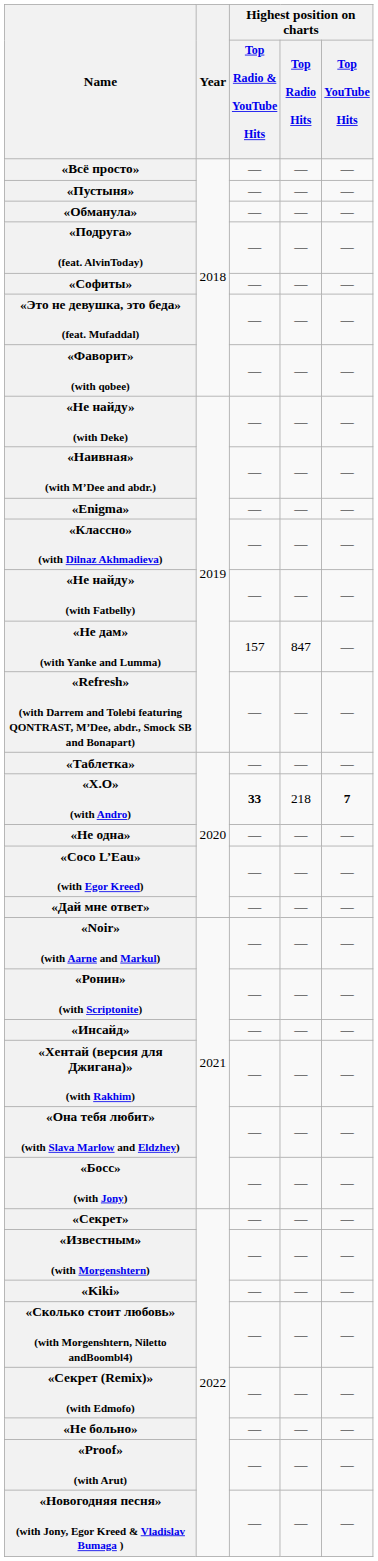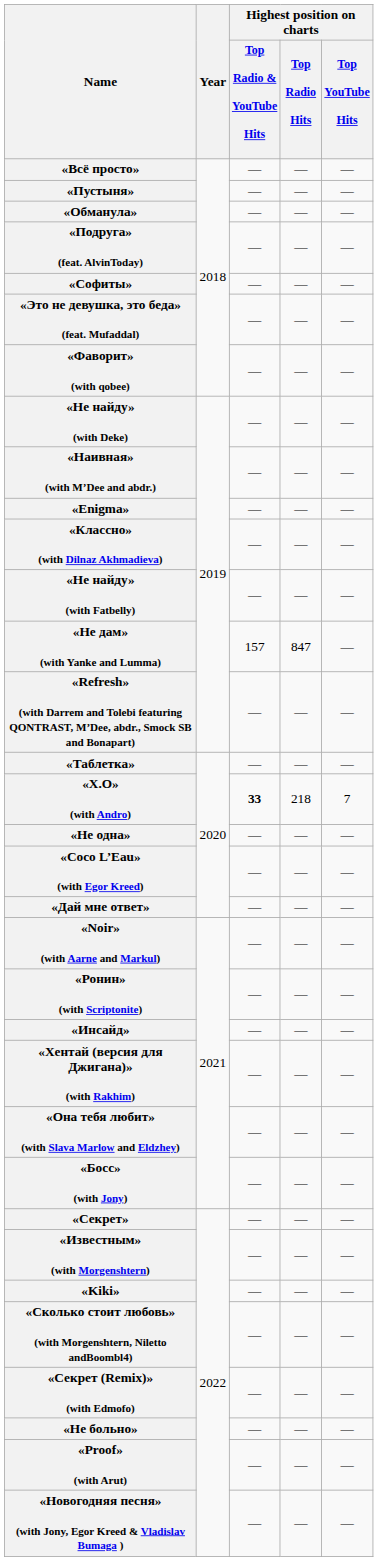(347, 799) bold -> (347, 799) normal
